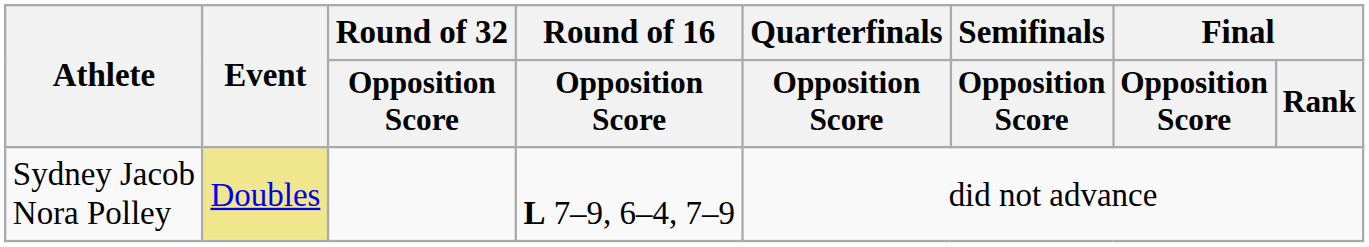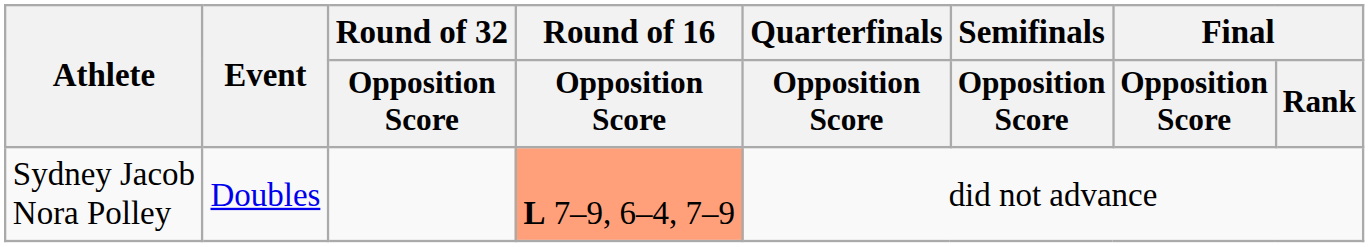(265, 194) khaki background -> (265, 194) no background
(629, 213) no background -> (629, 213) lightsalmon background
